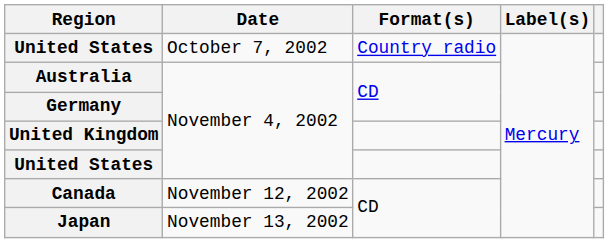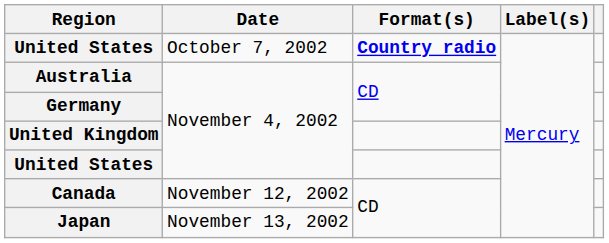(427, 48) normal -> (427, 48) bold
